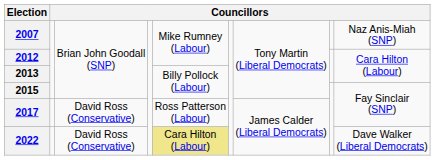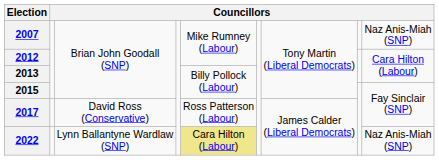(101, 140) David Ross (Conservative) -> (115, 140) Lynn Ballantyne Wardlaw (SNP)
(382, 140) Dave Walker (Liberal Democrats) -> (398, 140) Naz Anis-Miah (SNP)
